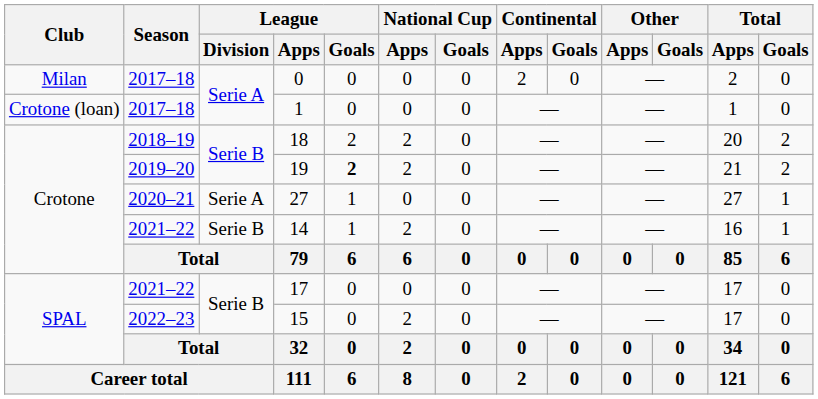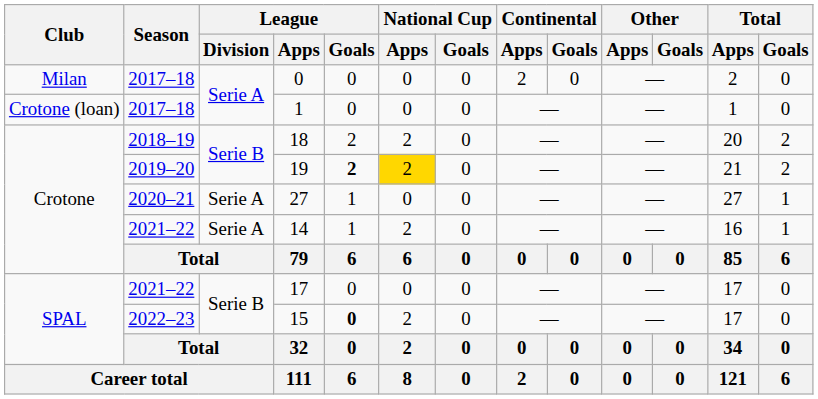(407, 169) no background -> (407, 169) gold background
(236, 229) Serie B -> (236, 229) Serie A
(352, 318) normal -> (352, 318) bold
